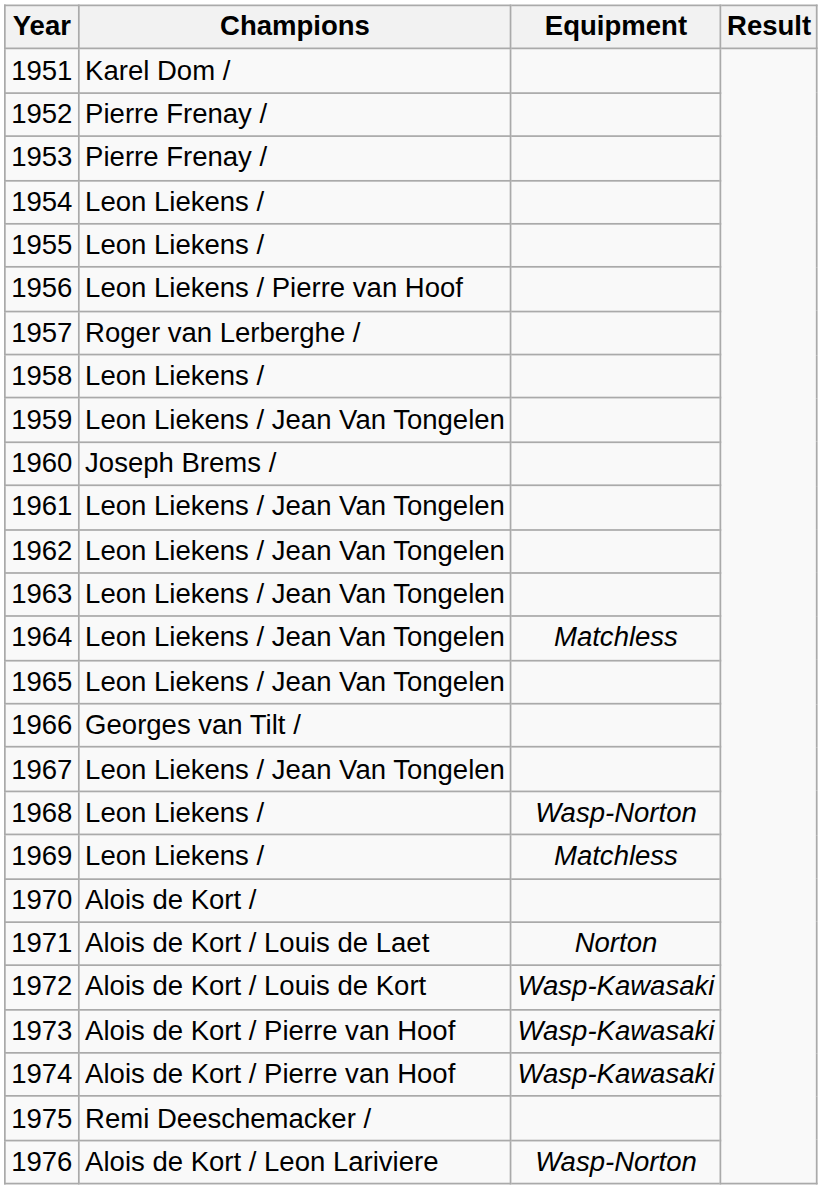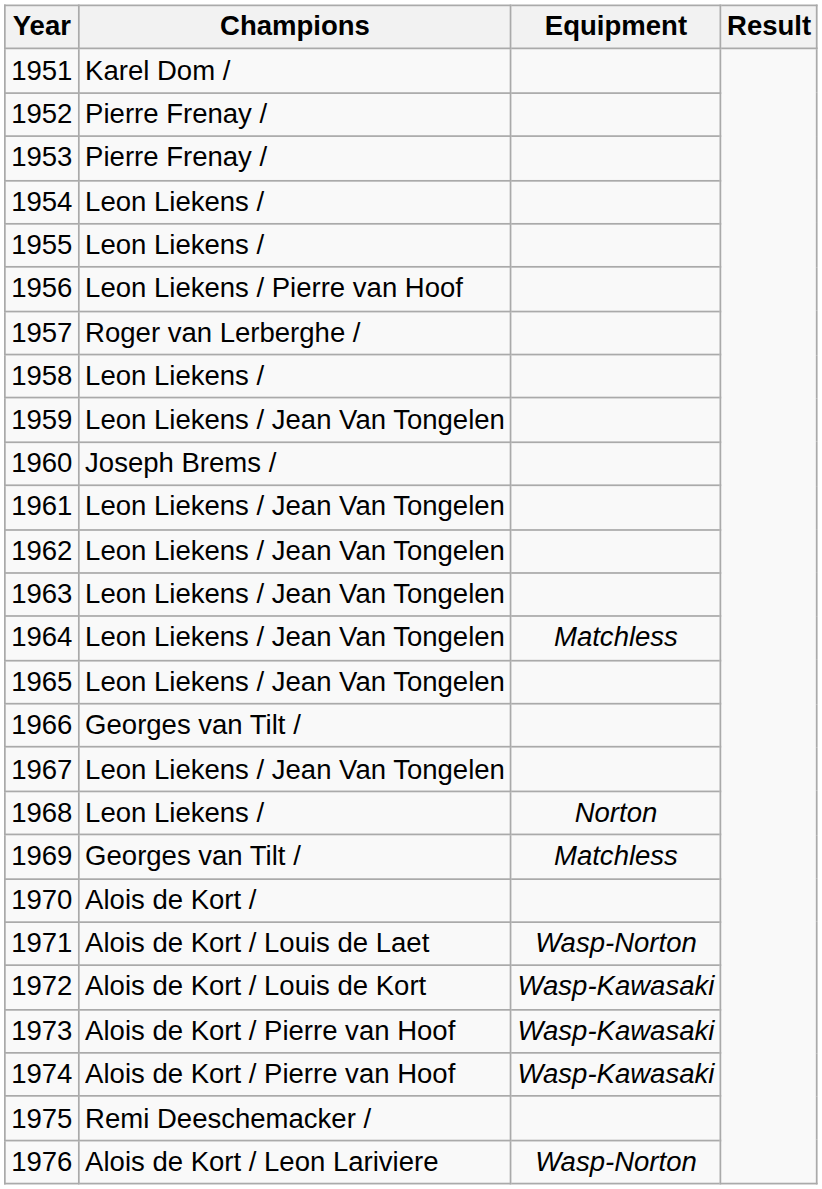(616, 812) Wasp-Norton -> (616, 812) Norton
(175, 856) Leon Liekens / -> (193, 856) Georges van Tilt /
(616, 943) Norton -> (616, 943) Wasp-Norton
